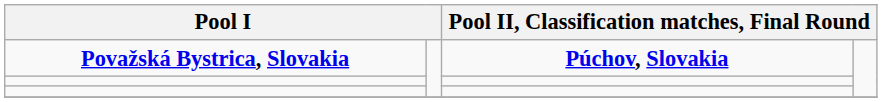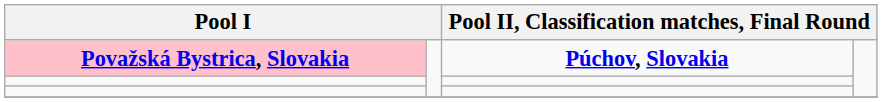(215, 57) no background -> (215, 57) pink background
